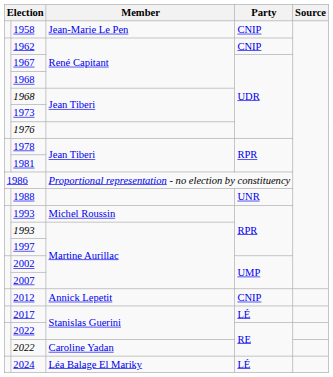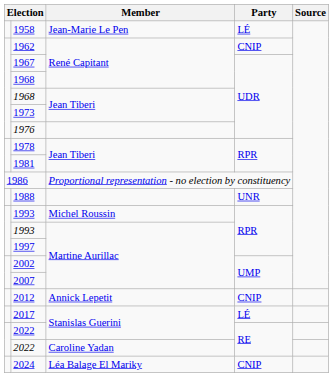(249, 29) CNIP -> (244, 29) LÉ
(244, 364) LÉ -> (249, 364) CNIP
